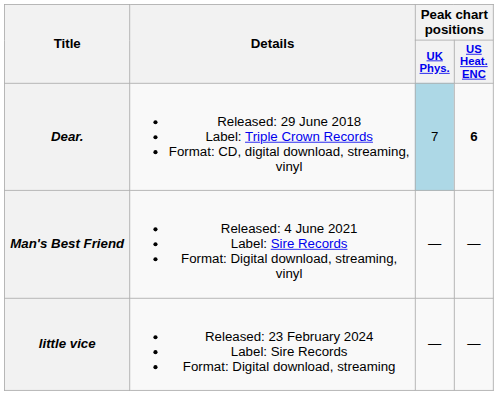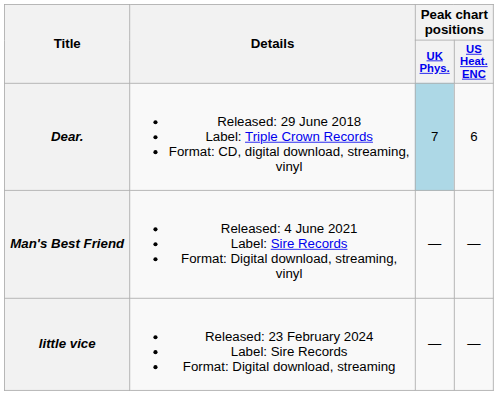(474, 136) bold -> (474, 136) normal
